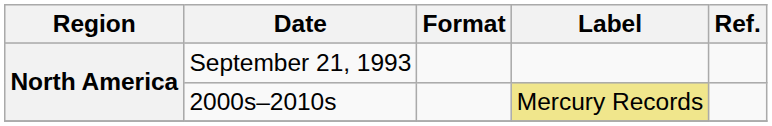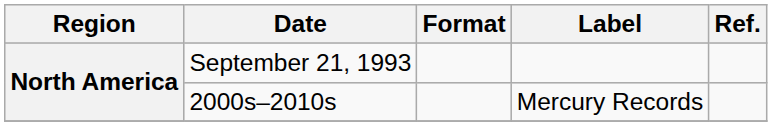(610, 101) khaki background -> (610, 101) no background
